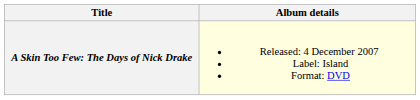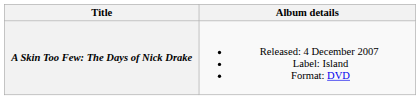(307, 64) lightyellow background -> (307, 64) no background
